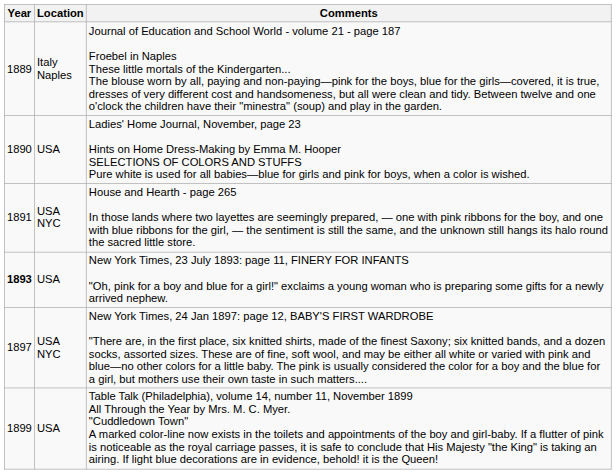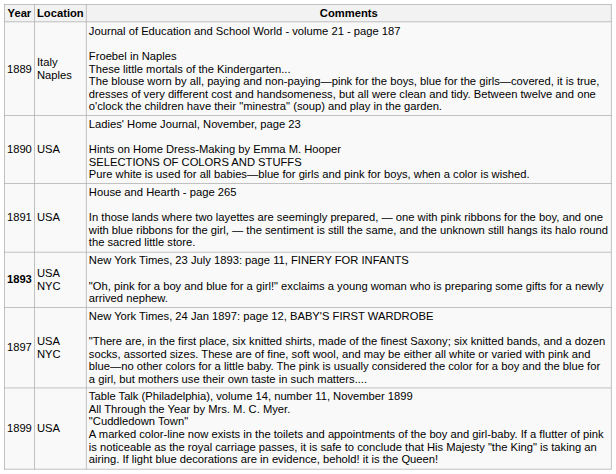(49, 217) USA NYC -> (49, 217) USA
(49, 279) USA -> (49, 279) USA NYC
